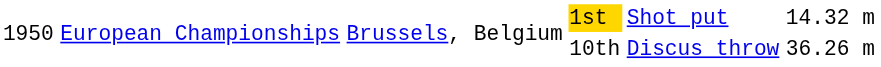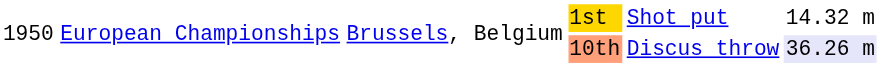(595, 49) no background -> (595, 49) lightsalmon background
(830, 49) no background -> (830, 49) lavender background
